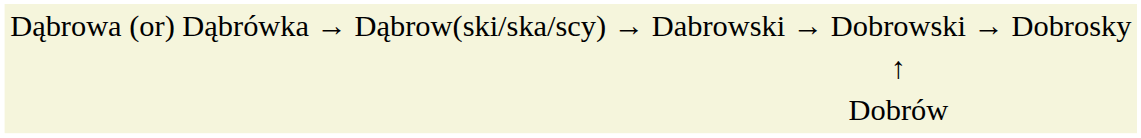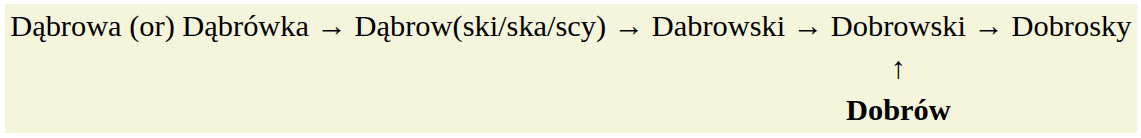(898, 109) normal -> (898, 109) bold
